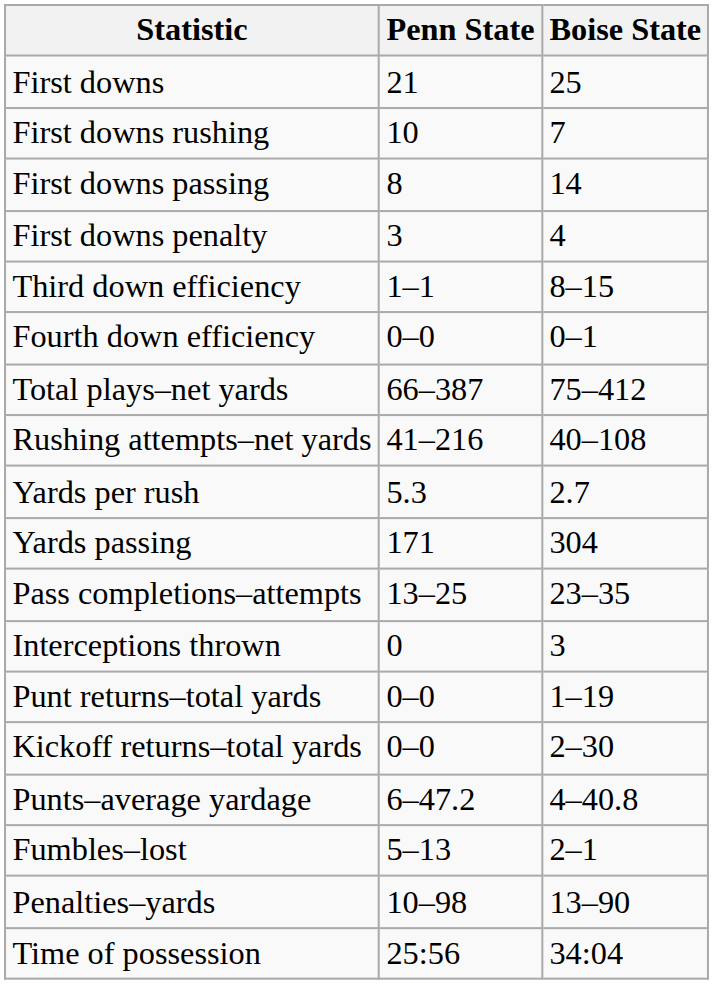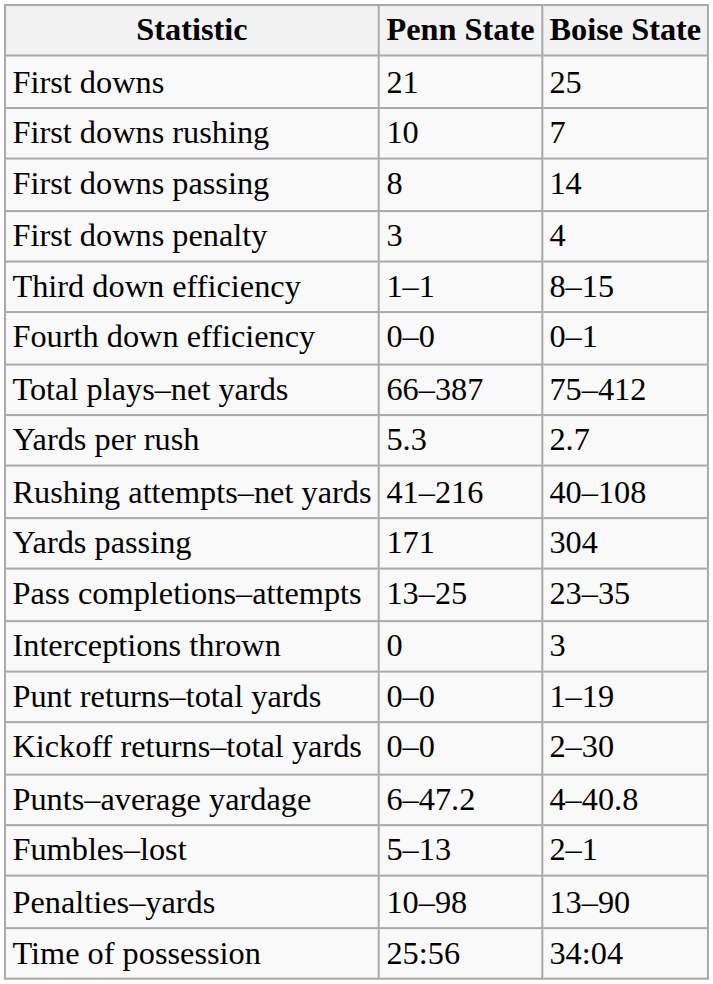rows swapped: (192, 440) <-> (106, 491)
